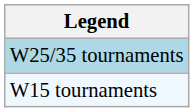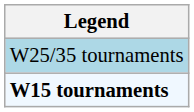(83, 89) normal -> (89, 89) bold
